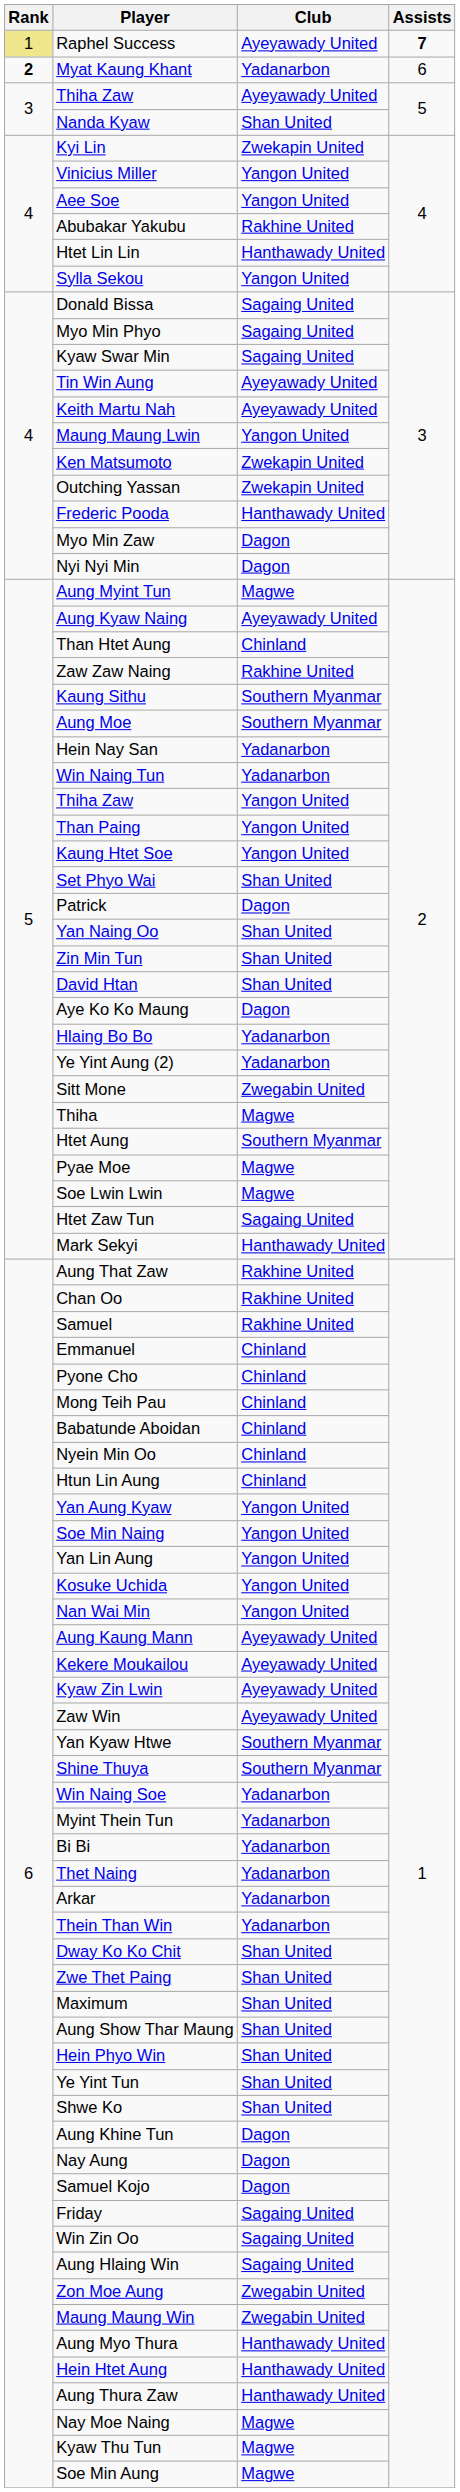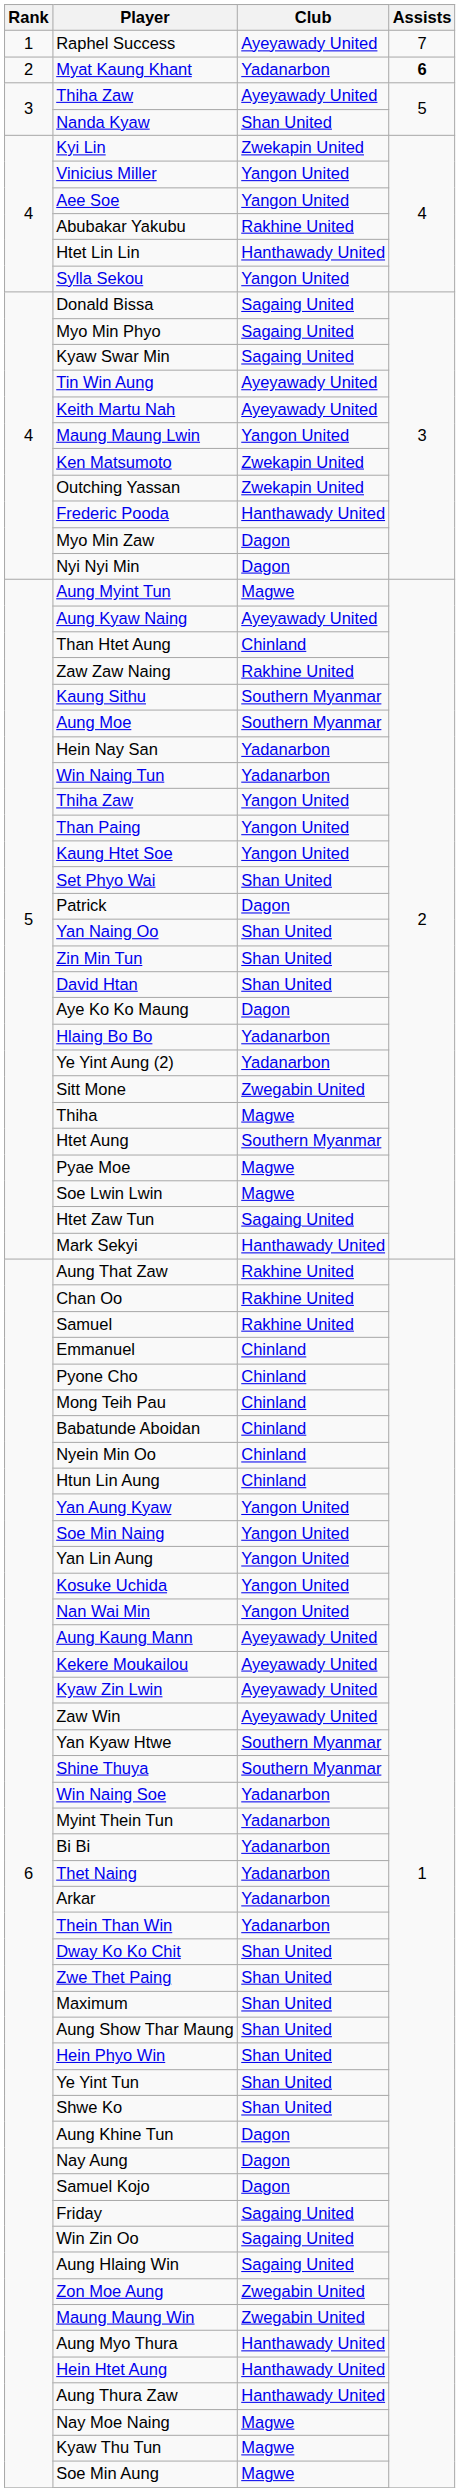(28, 43) khaki background -> (28, 43) no background
(422, 43) bold -> (422, 43) normal
(28, 69) bold -> (28, 69) normal
(422, 69) normal -> (422, 69) bold
